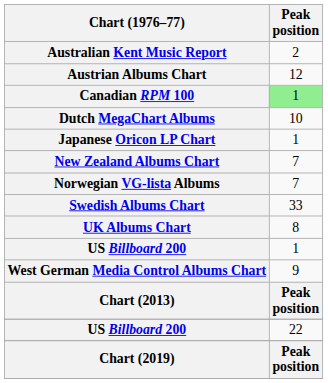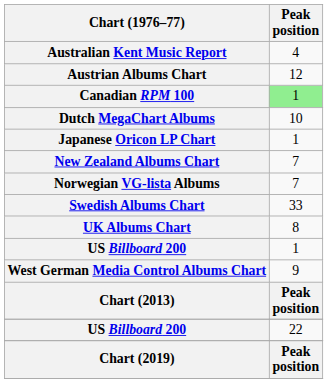(296, 52) 2 -> (296, 52) 4
